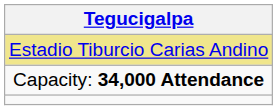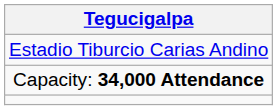(139, 49) khaki background -> (139, 49) no background
